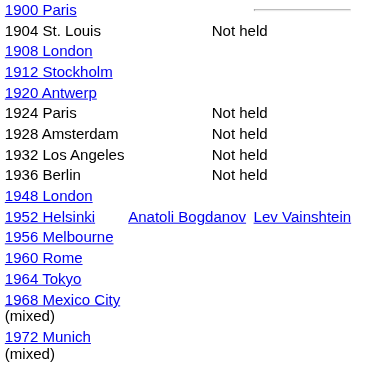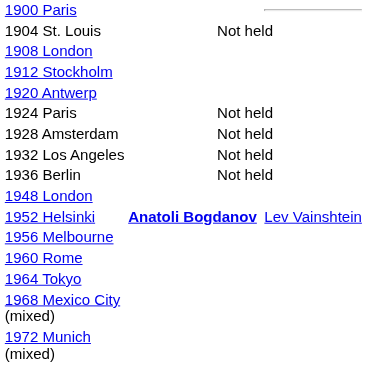(187, 217) normal -> (193, 217) bold
